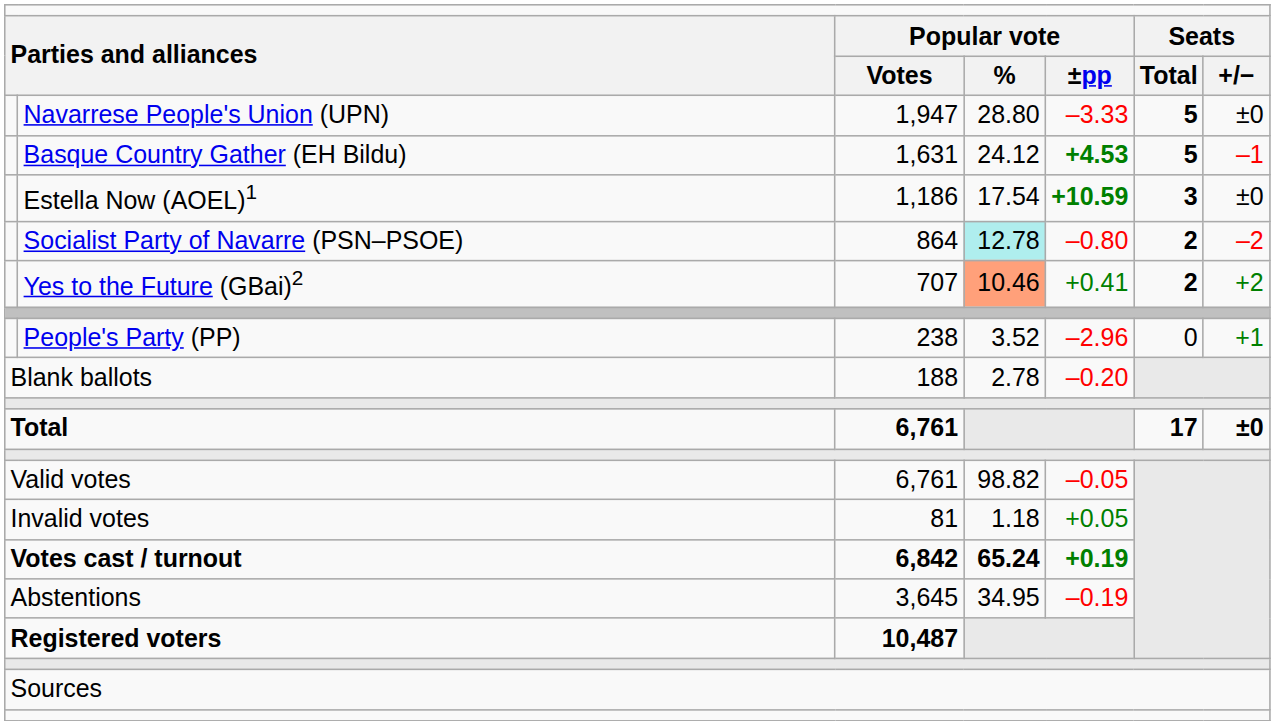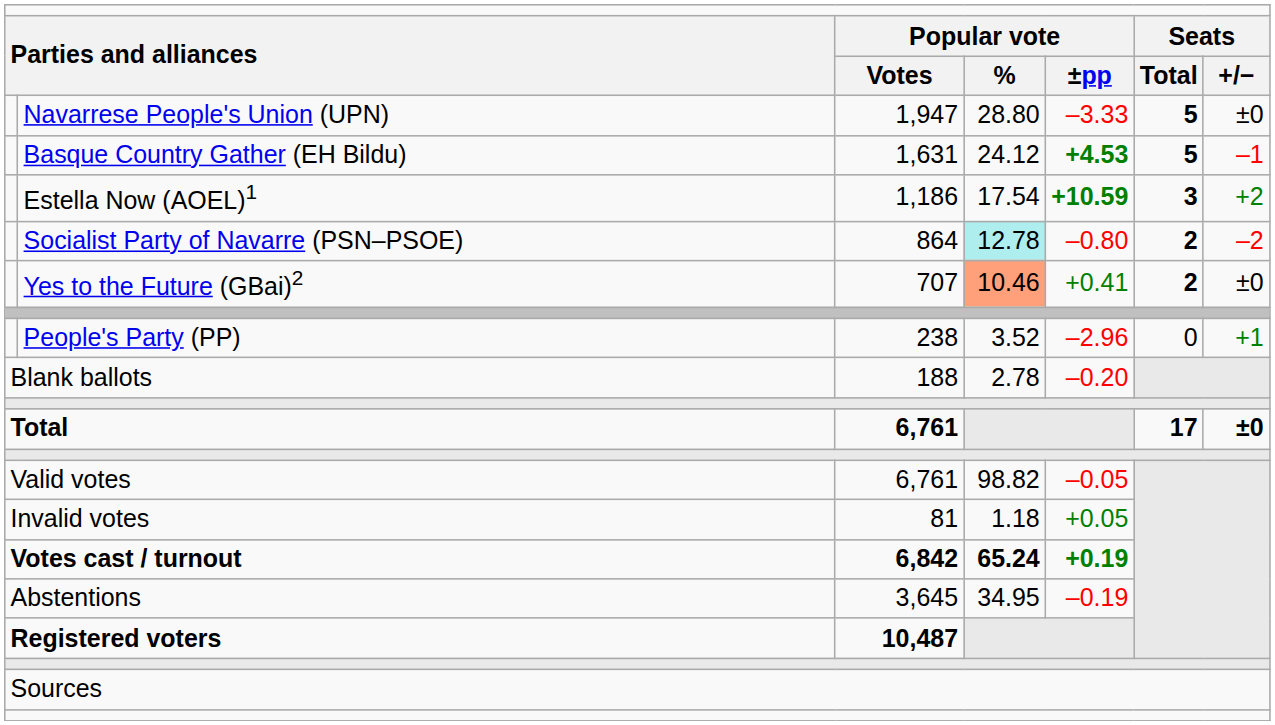(1250, 197) ±0 -> (1249, 197) +2
(1249, 283) +2 -> (1250, 283) ±0
